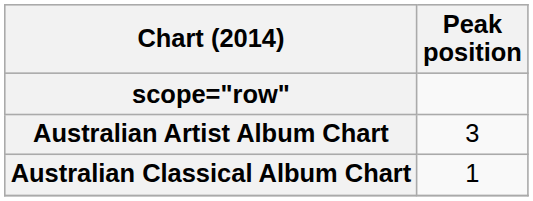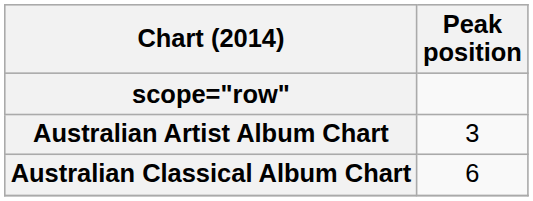(472, 174) 1 -> (472, 174) 6
